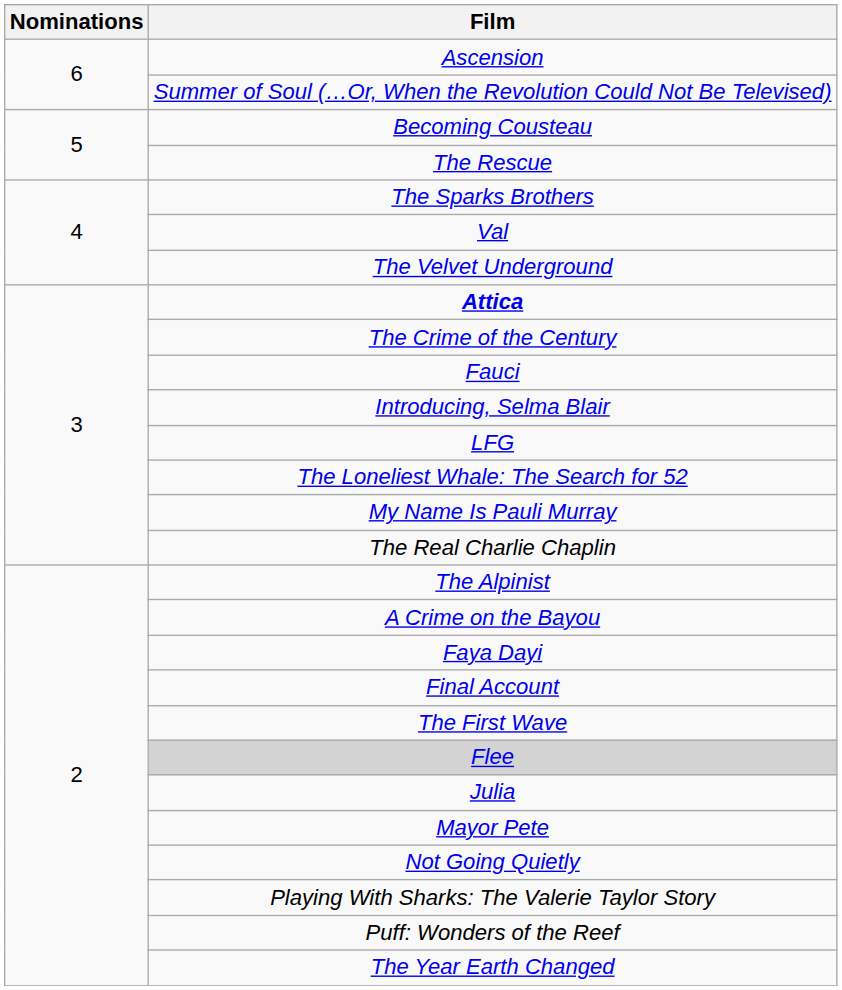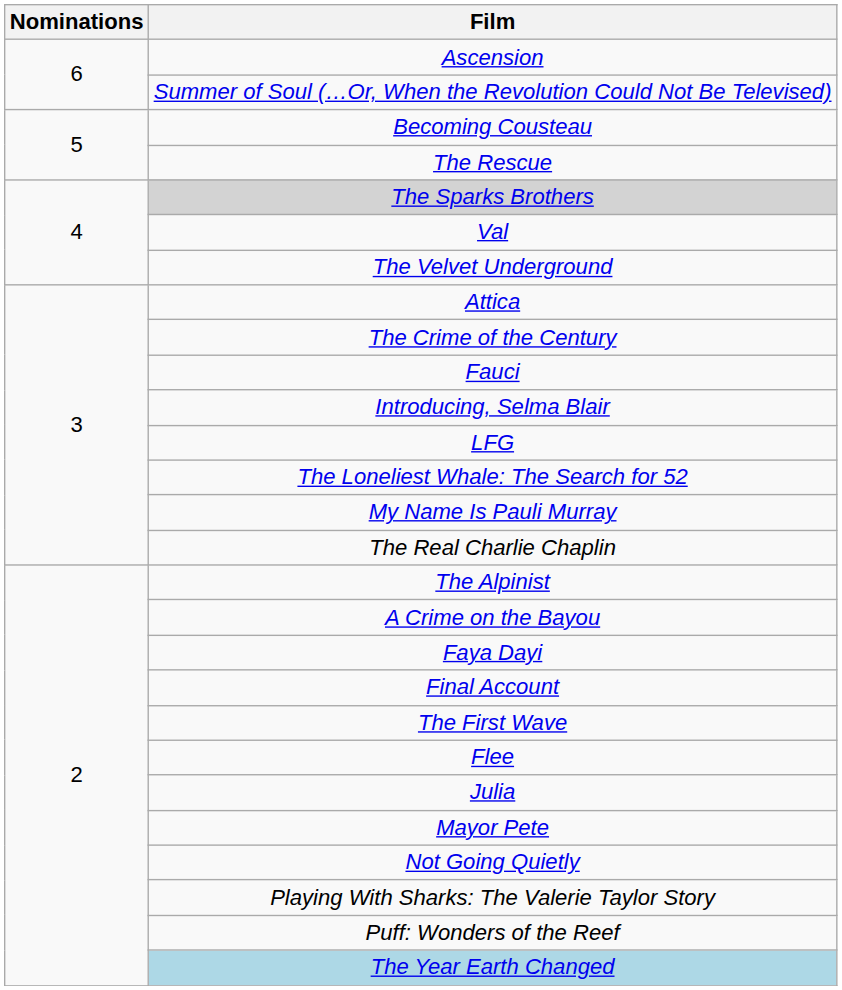(493, 197) no background -> (493, 197) lightgrey background
(493, 302) bold -> (493, 302) normal
(493, 757) lightgrey background -> (493, 757) no background
(493, 967) no background -> (493, 967) lightblue background
